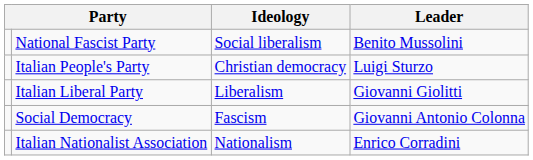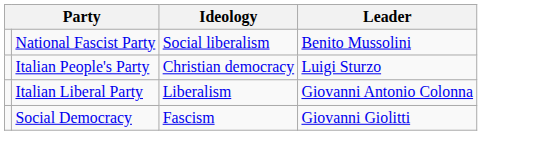(408, 92) Giovanni Giolitti -> (387, 92) Giovanni Antonio Colonna
(439, 117) Giovanni Antonio Colonna -> (356, 117) Giovanni Giolitti
- row: (111, 142)
